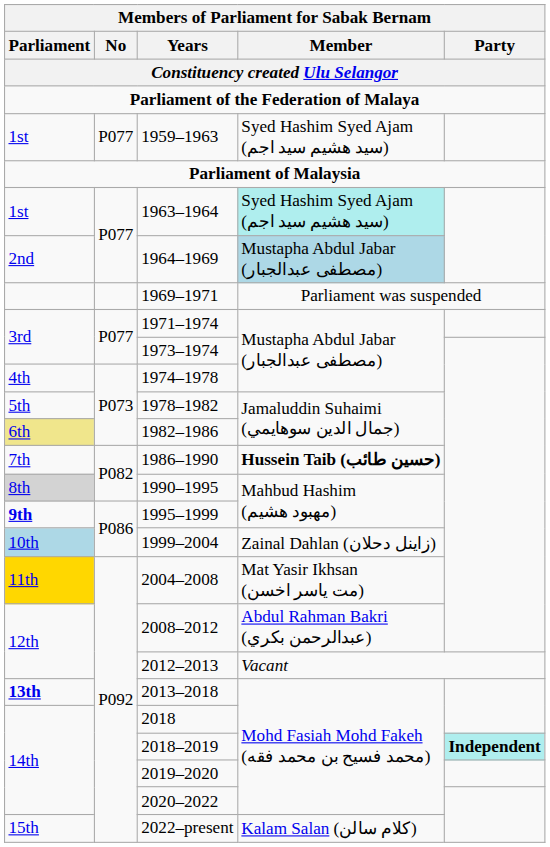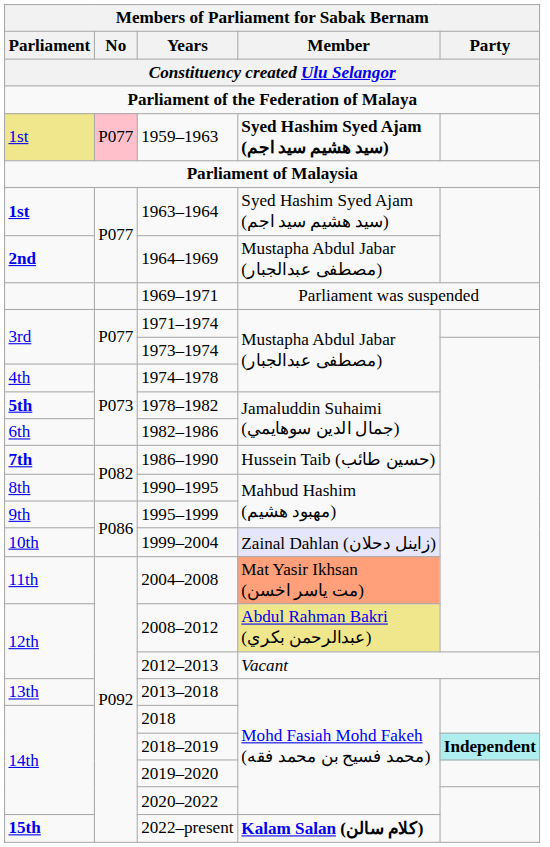(18, 136) no background -> (18, 136) khaki background
(116, 136) no background -> (116, 136) pink background
(327, 136) normal -> (332, 136) bold
(18, 211) normal -> (19, 211) bold
(327, 211) paleturquoise background -> (327, 211) no background
(21, 258) normal -> (22, 258) bold
(318, 258) lightblue background -> (318, 258) no background
(19, 404) normal -> (20, 404) bold
(19, 432) khaki background -> (19, 432) no background
(19, 459) normal -> (20, 459) bold
(341, 460) bold -> (338, 460) normal
(19, 487) lightgrey background -> (19, 487) no background
(20, 514) bold -> (19, 514) normal
(24, 542) lightblue background -> (24, 542) no background
(339, 542) no background -> (339, 542) lavender background
(23, 580) gold background -> (23, 580) no background
(303, 580) no background -> (303, 580) lightsalmon background
(315, 627) no background -> (315, 627) khaki background
(25, 692) bold -> (24, 692) normal
(24, 828) normal -> (25, 828) bold
(329, 828) normal -> (332, 828) bold
